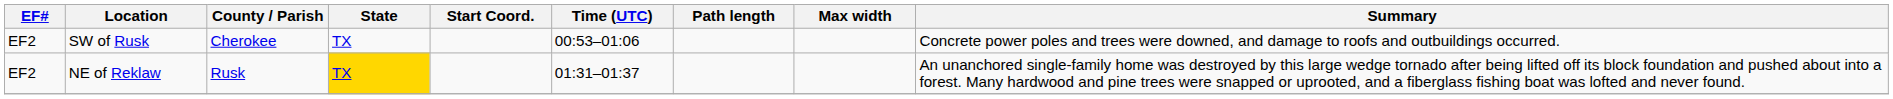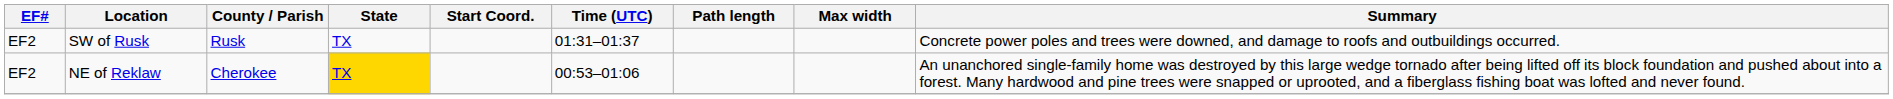(243, 40) Cherokee -> (228, 40) Rusk
(597, 40) 00:53–01:06 -> (597, 40) 01:31–01:37
(228, 73) Rusk -> (243, 73) Cherokee
(597, 73) 01:31–01:37 -> (597, 73) 00:53–01:06
